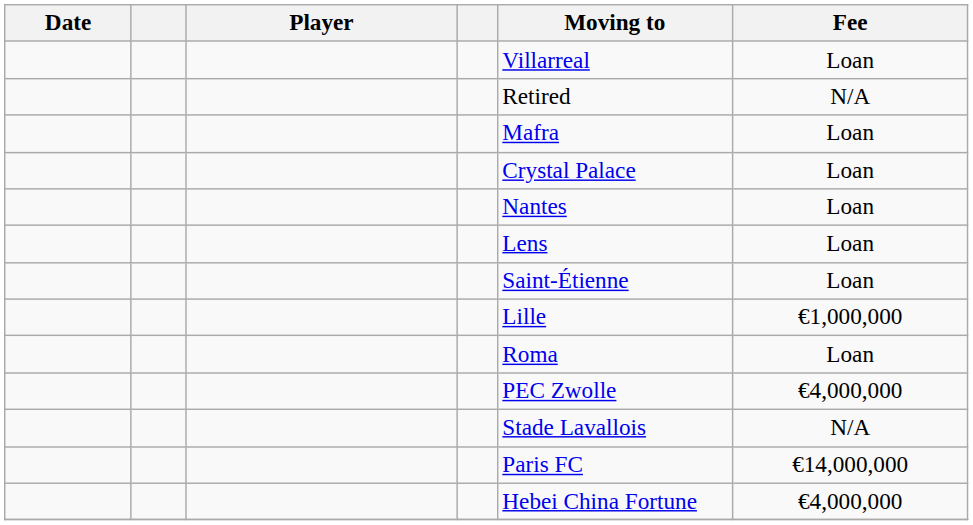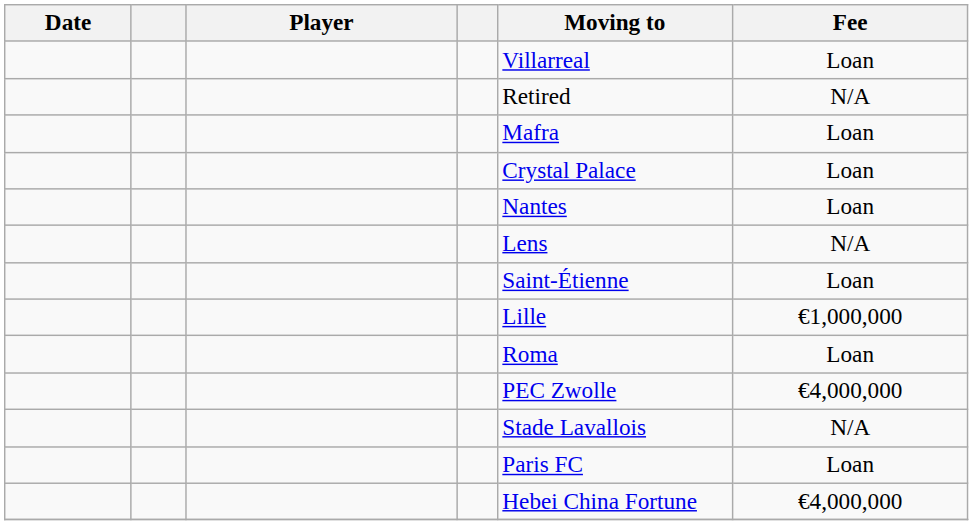(850, 243) Loan -> (850, 243) N/A
(850, 464) €14,000,000 -> (850, 464) Loan
